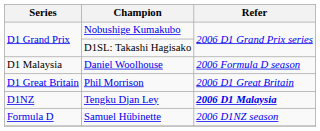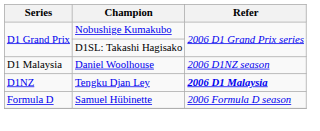(248, 65) 2006 Formula D season -> (228, 65) 2006 D1NZ season
- row: (114, 82)
(237, 117) 2006 D1NZ season -> (239, 99) 2006 Formula D season
